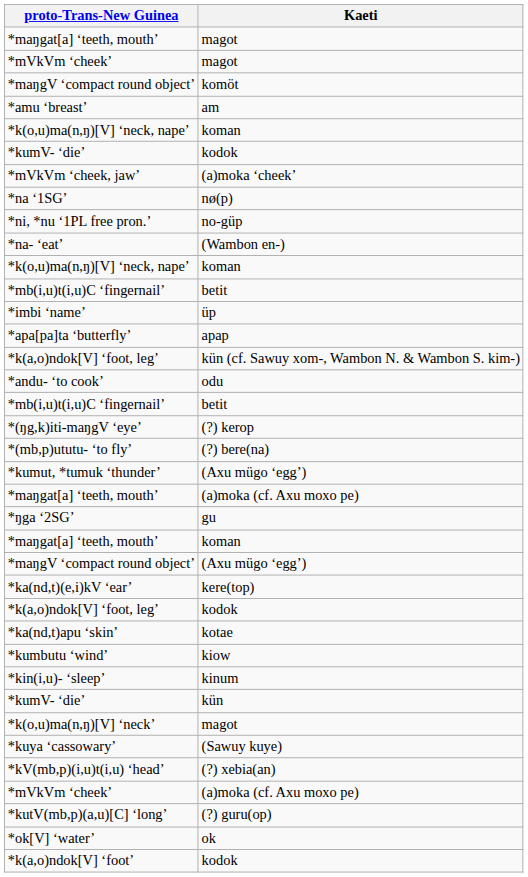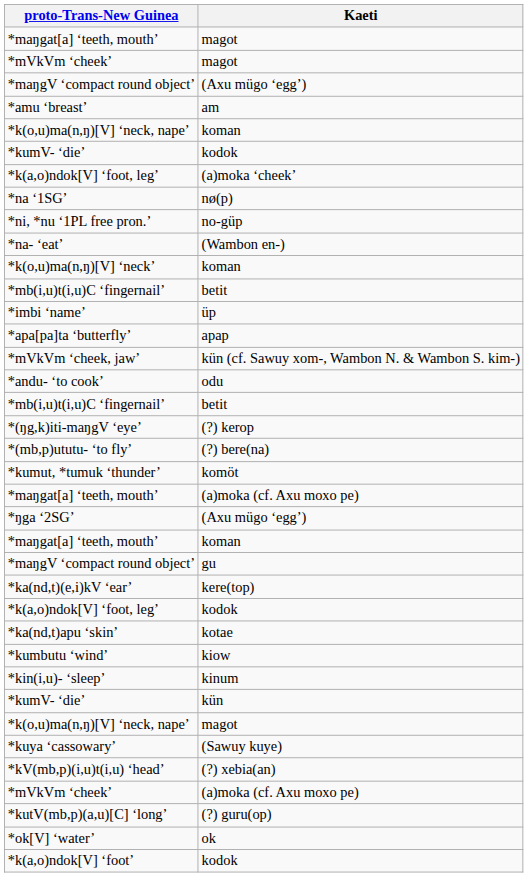(220, 84) komöt -> (254, 84) (Axu mügo ‘egg’)
(74, 175) *mVkVm ‘cheek, jaw’ -> (83, 175) *k(a,o)ndok[V] ‘foot, leg’
(99, 267) *k(o,u)ma(n,ŋ)[V] ‘neck, nape’ -> (81, 267) *k(o,u)ma(n,ŋ)[V] ‘neck’
(83, 358) *k(a,o)ndok[V] ‘foot, leg’ -> (74, 358) *mVkVm ‘cheek, jaw’
(254, 472) (Axu mügo ‘egg’) -> (220, 472) komöt
(209, 518) gu -> (254, 518) (Axu mügo ‘egg’)
(254, 564) (Axu mügo ‘egg’) -> (209, 564) gu
(81, 723) *k(o,u)ma(n,ŋ)[V] ‘neck’ -> (99, 723) *k(o,u)ma(n,ŋ)[V] ‘neck, nape’
